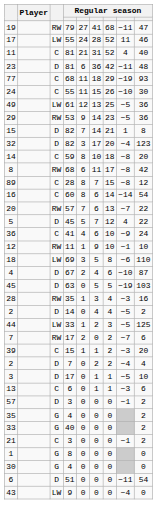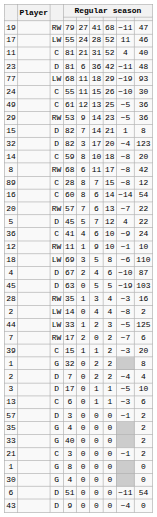(57, 79) C -> (57, 79) LW
(57, 105) LW -> (57, 105) C
(57, 312) D -> (57, 312) LW
(125, 312) −5 -> (125, 312) −8
+ row: (11, 363)
(57, 493) LW -> (57, 506) D
